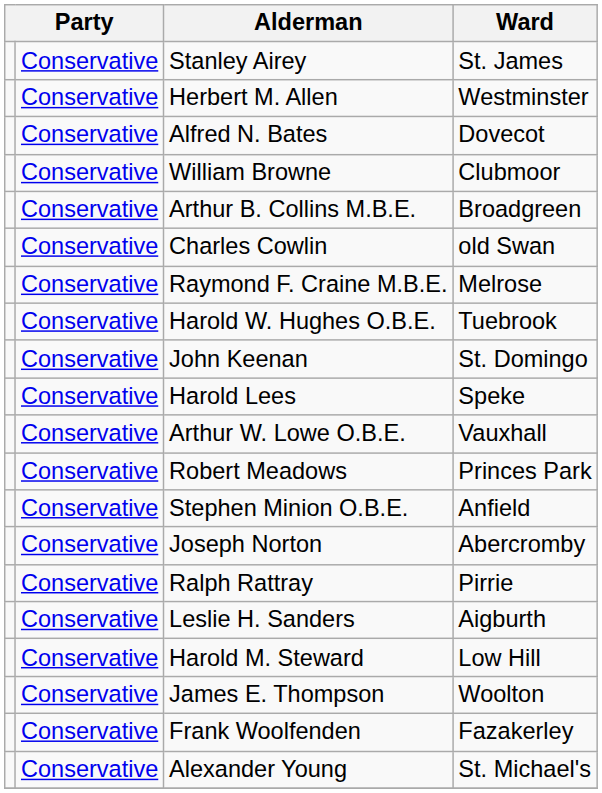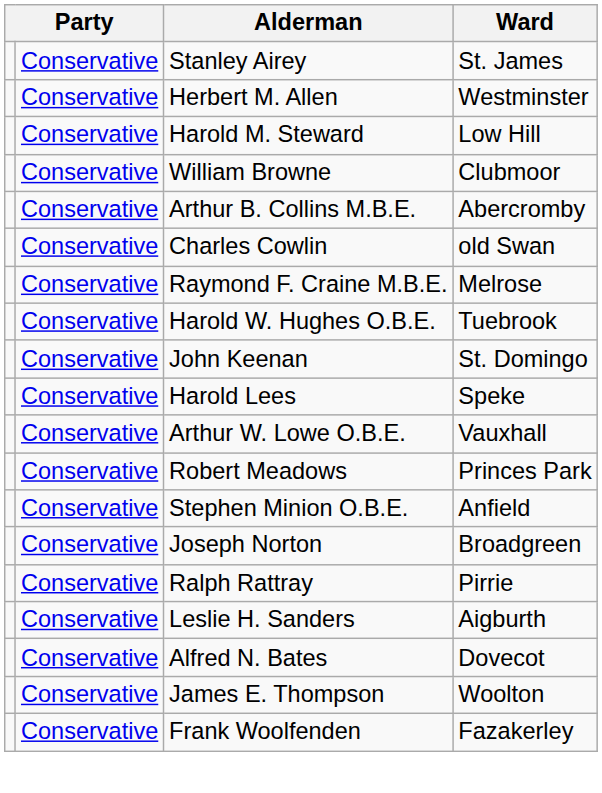rows swapped: (248, 135) <-> (266, 657)
(520, 209) Broadgreen -> (522, 209) Abercromby
(522, 545) Abercromby -> (520, 545) Broadgreen
- row: (258, 769)
